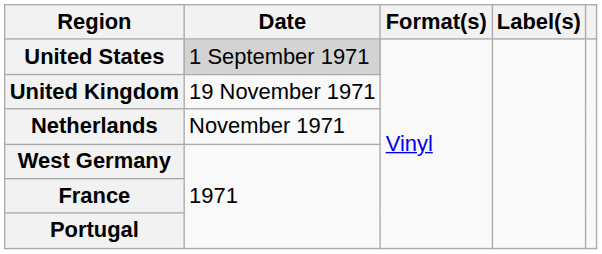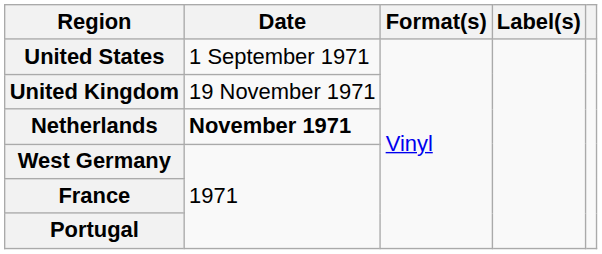(279, 56) lightgrey background -> (279, 56) no background
(267, 126) normal -> (270, 126) bold
